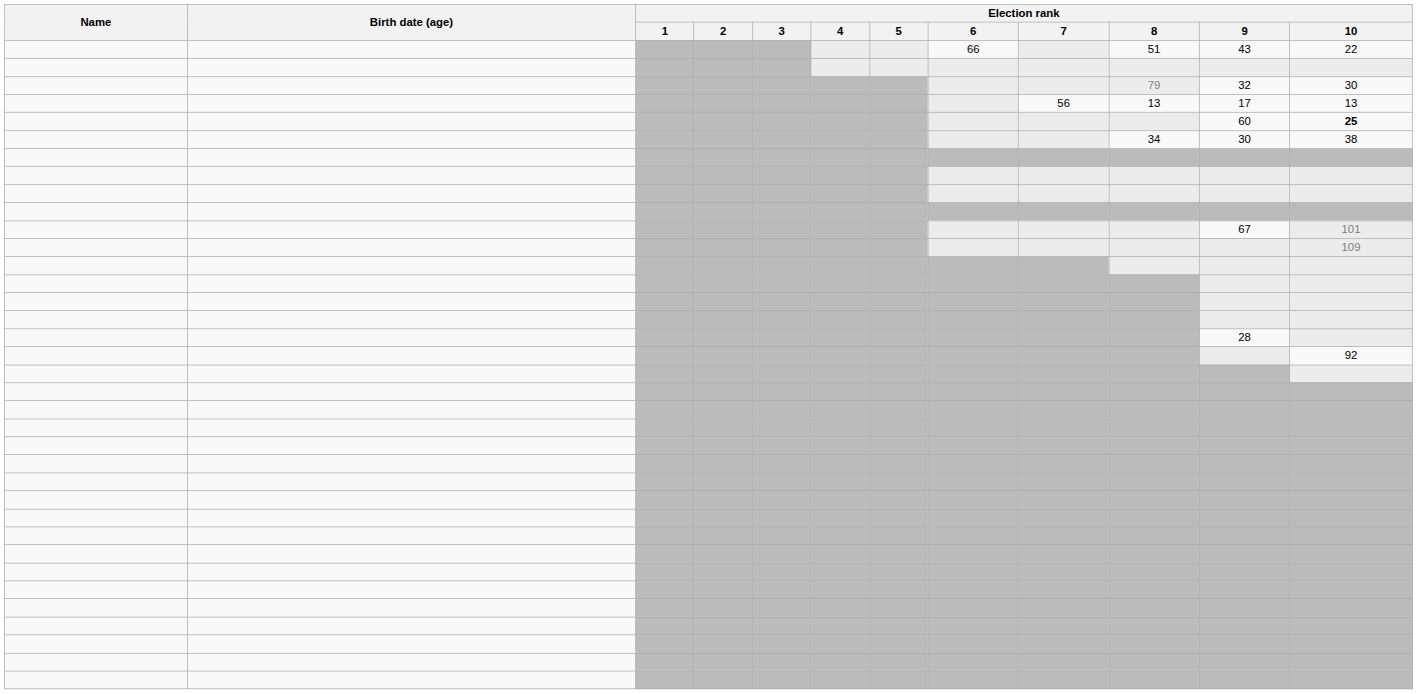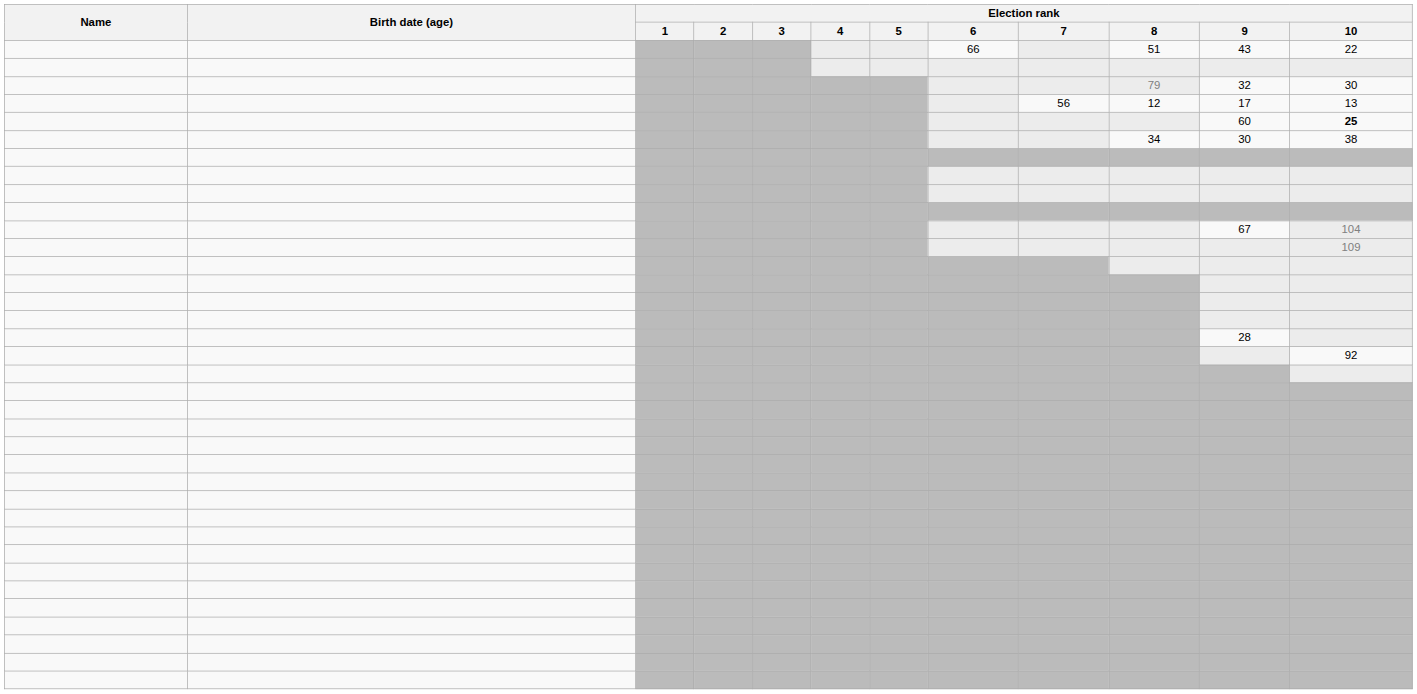(1154, 103) 13 -> (1154, 103) 12
(1351, 229) 101 -> (1351, 229) 104
